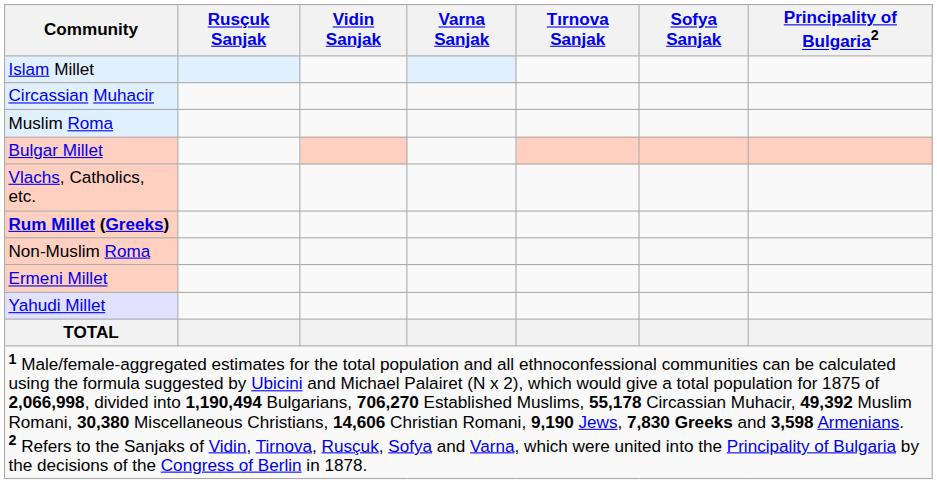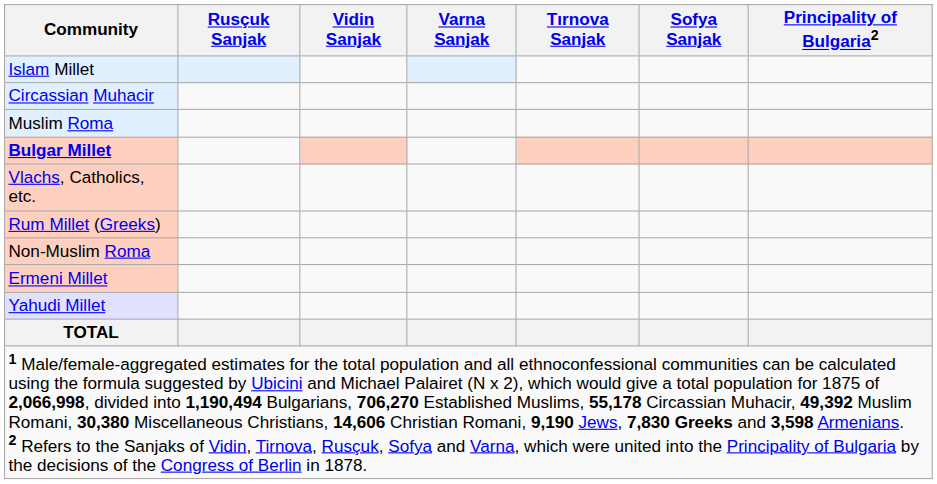(56, 150) normal -> (60, 150) bold
(89, 224) bold -> (85, 224) normal
